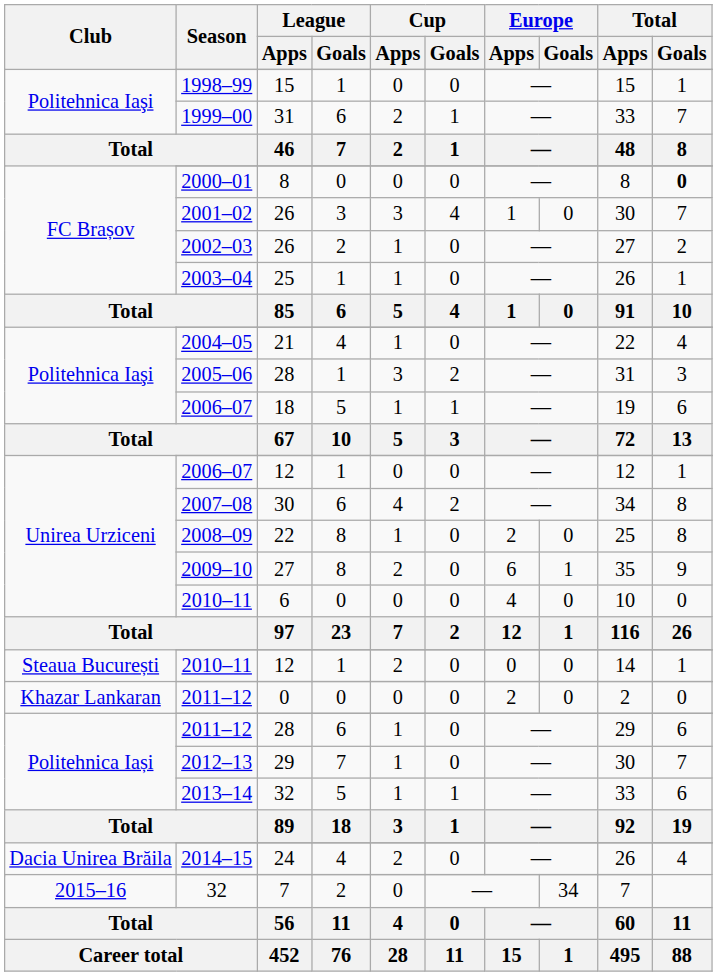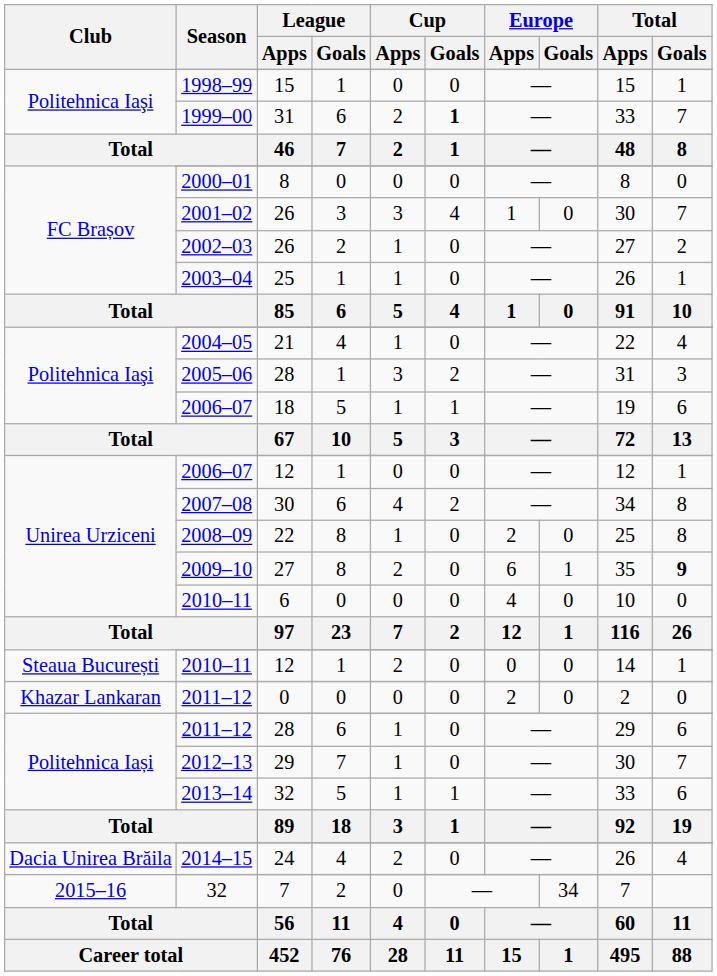(455, 117) normal -> (455, 117) bold
(682, 181) bold -> (682, 181) normal
(682, 568) normal -> (682, 568) bold
